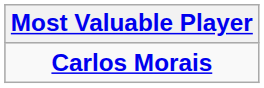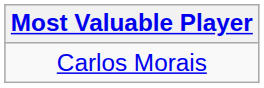(132, 62) bold -> (132, 62) normal
